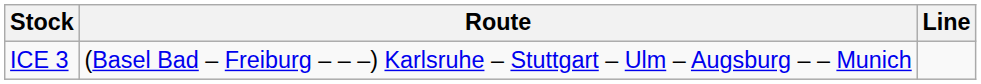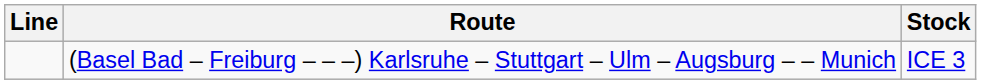columns swapped: (946, 23) <-> (42, 23)
